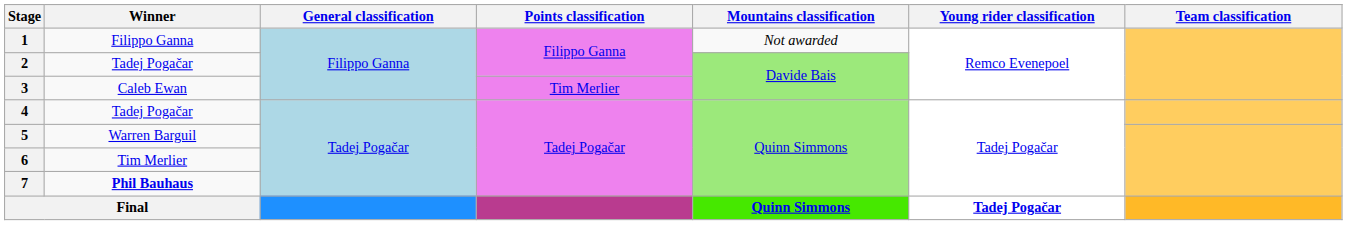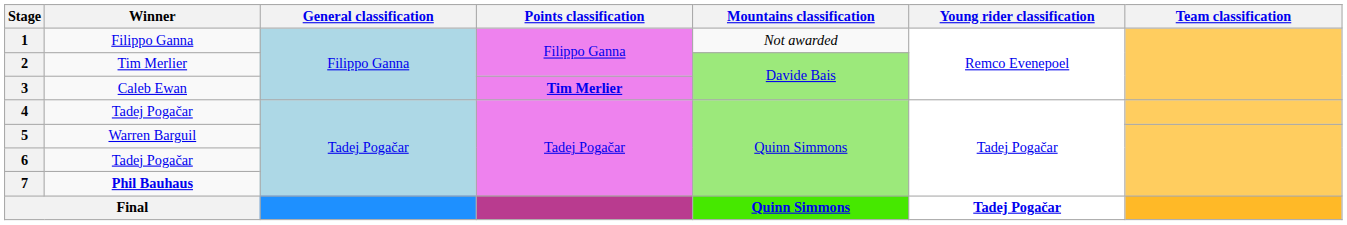(152, 64) Tadej Pogačar -> (152, 64) Tim Merlier
(585, 88) normal -> (585, 88) bold
(152, 160) Tim Merlier -> (152, 160) Tadej Pogačar
